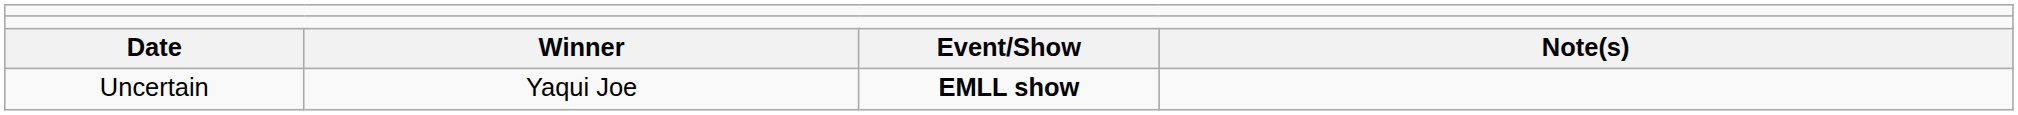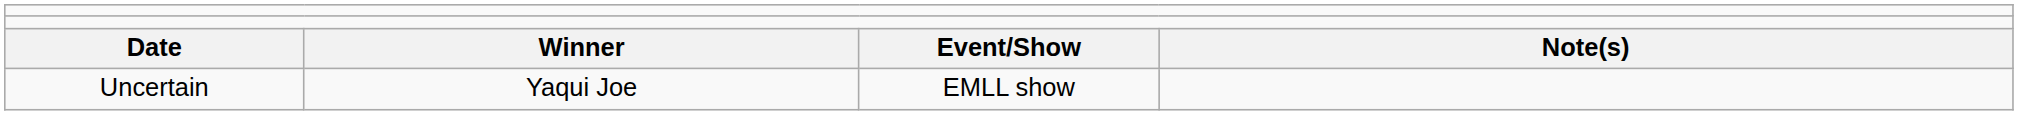(1009, 88) bold -> (1009, 88) normal
